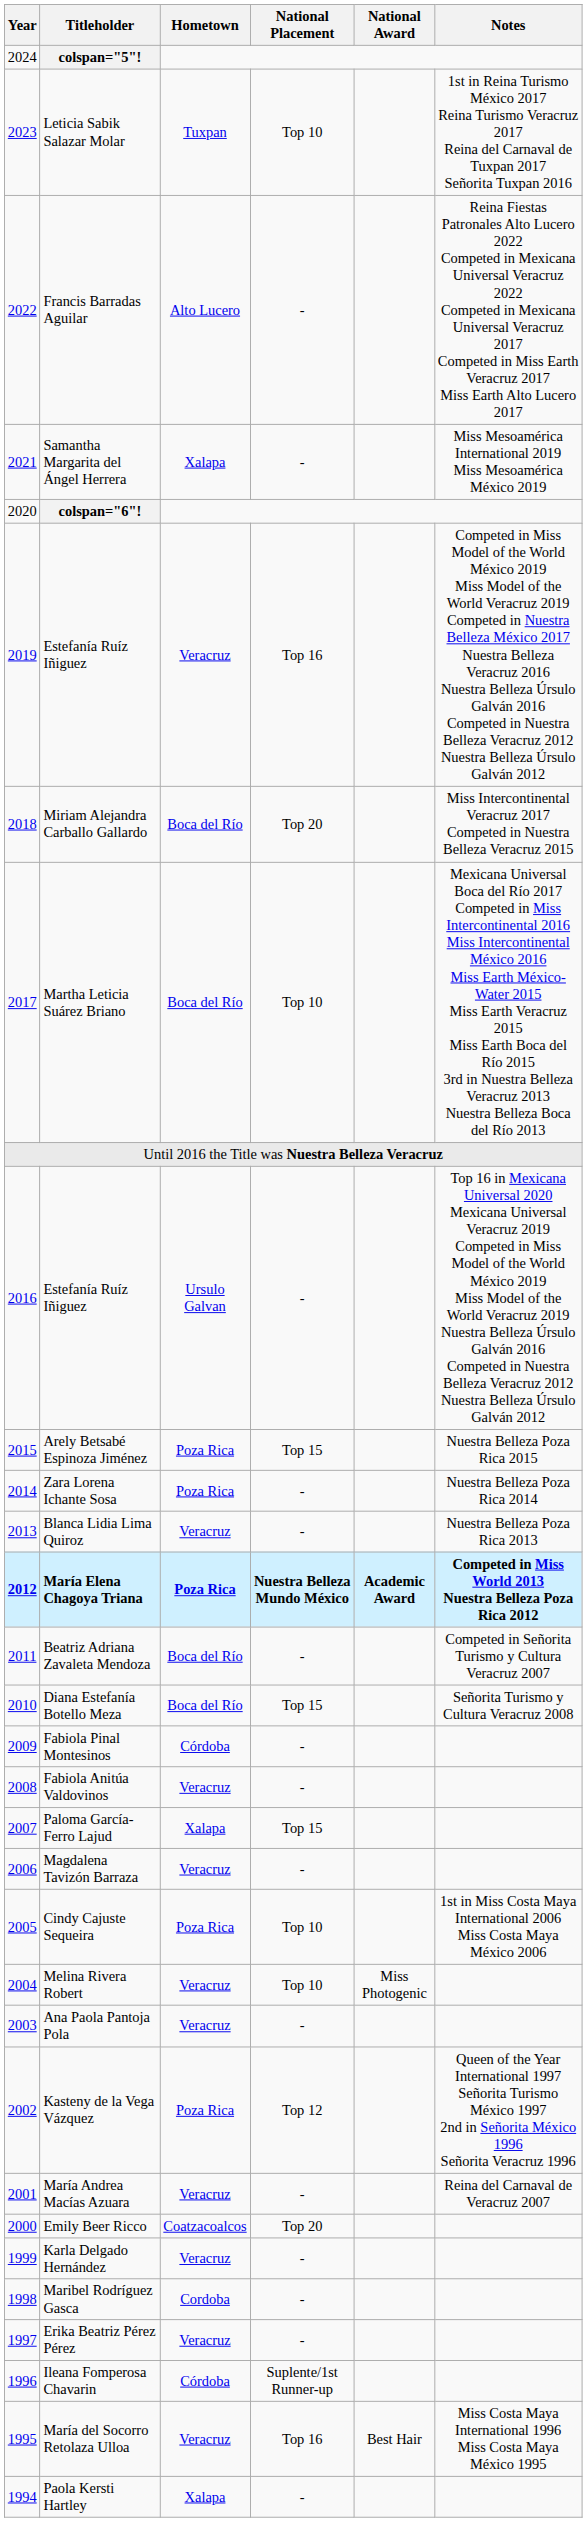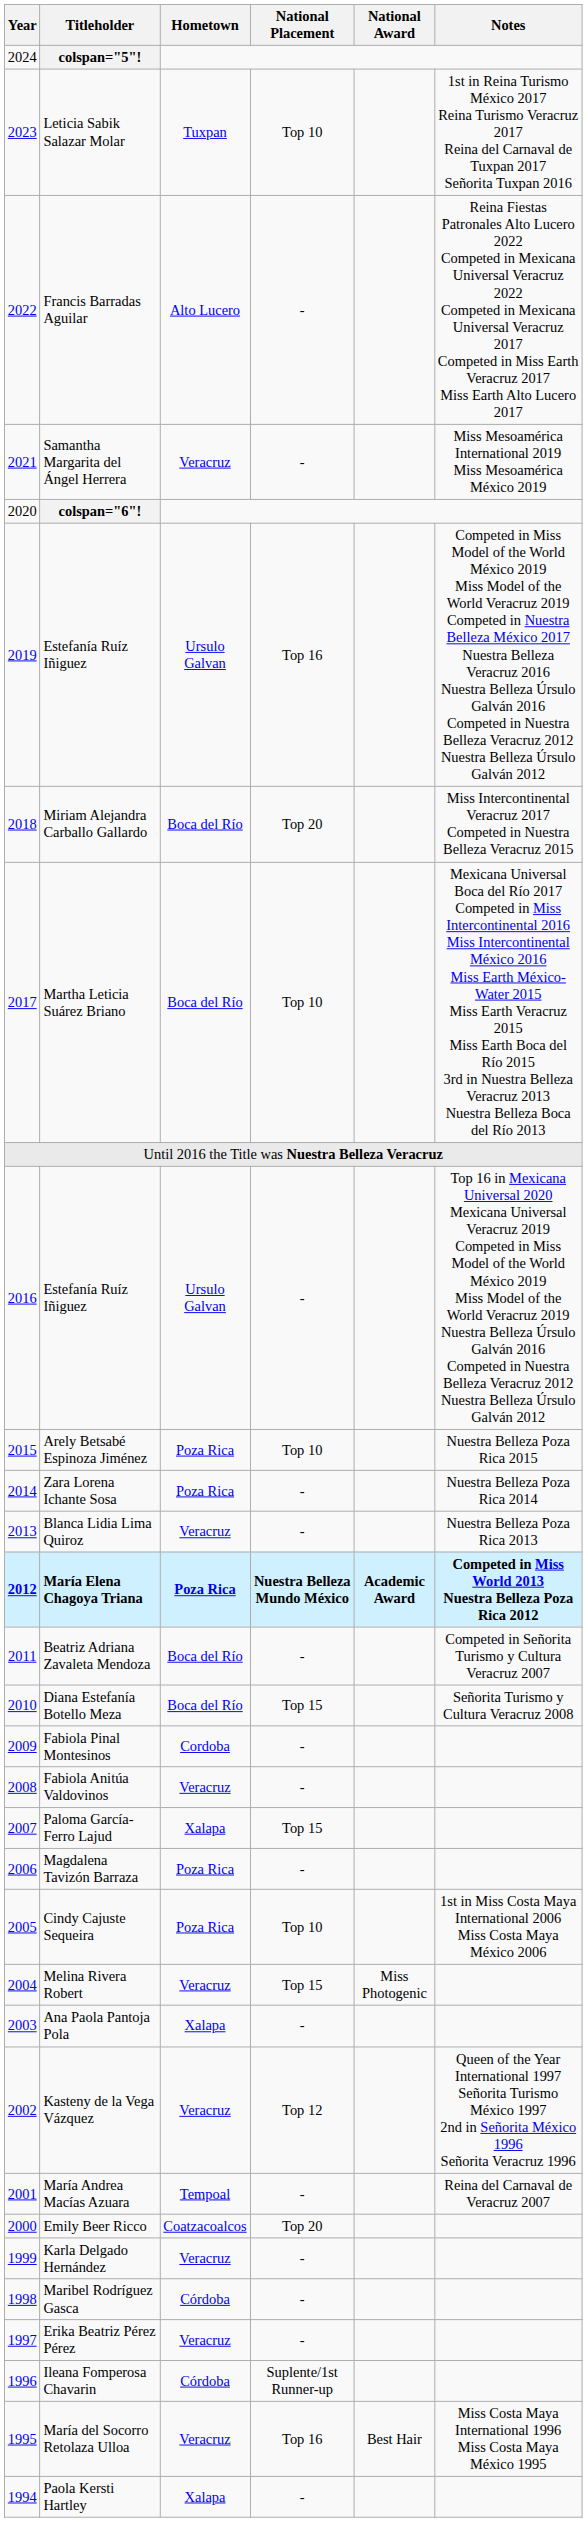(205, 462) Xalapa -> (205, 462) Veracruz
(205, 655) Veracruz -> (205, 655) Ursulo Galvan
(302, 1449) Top 15 -> (302, 1449) Top 10
(205, 1746) Córdoba -> (205, 1746) Cordoba
(205, 1869) Veracruz -> (205, 1869) Poza Rica
(302, 1985) Top 10 -> (302, 1985) Top 15
(205, 2026) Veracruz -> (205, 2026) Xalapa
(205, 2109) Poza Rica -> (205, 2109) Veracruz
(205, 2193) Veracruz -> (205, 2193) Tempoal
(205, 2299) Cordoba -> (205, 2299) Córdoba
